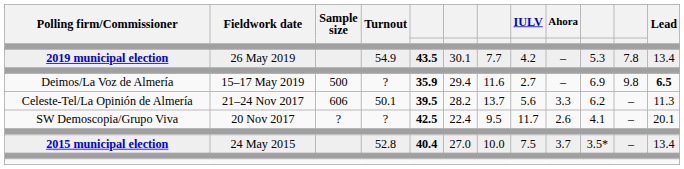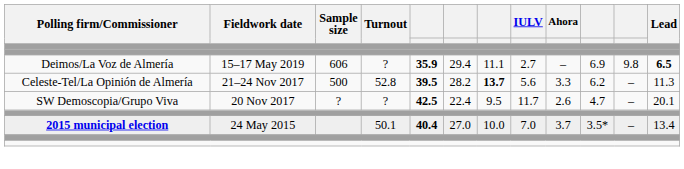- row: (107, 58)
(339, 82) 500 -> (339, 64) 606
(494, 82) 11.6 -> (494, 64) 11.1
(339, 101) 606 -> (339, 82) 500
(386, 101) 50.1 -> (386, 82) 52.8
(494, 101) normal -> (494, 82) bold
(597, 119) 4.1 -> (597, 101) 4.7
(386, 143) 52.8 -> (386, 125) 50.1
(528, 143) 7.5 -> (528, 125) 7.0
